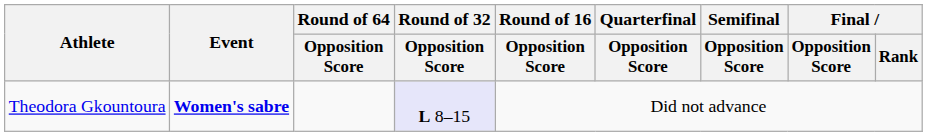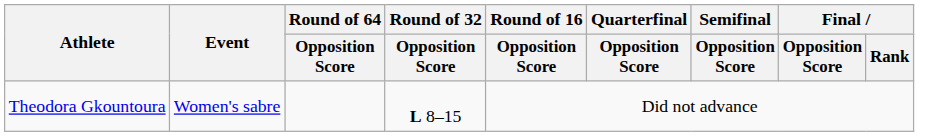(231, 106) bold -> (227, 106) normal
(444, 116) lavender background -> (436, 116) no background
